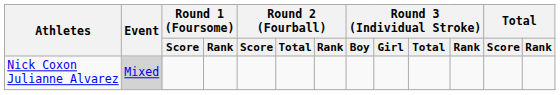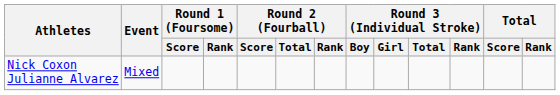(142, 72) lightgrey background -> (142, 72) no background
